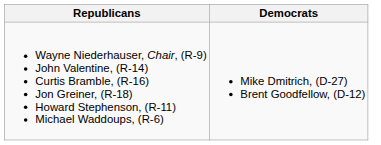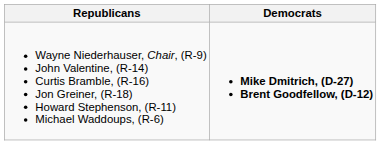(289, 87) normal -> (292, 87) bold
